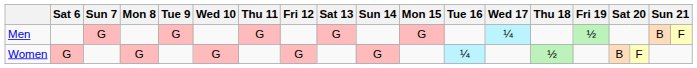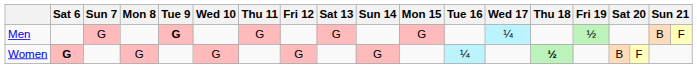(176, 34) normal -> (176, 34) bold
(67, 54) normal -> (67, 54) bold
(552, 54) normal -> (552, 54) bold
